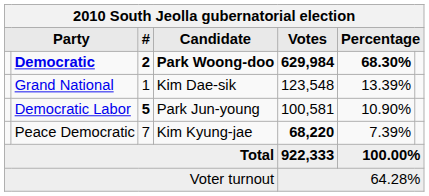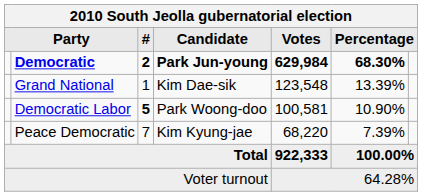(215, 62) Park Woong-doo -> (212, 62) Park Jun-young
(208, 109) Park Jun-young -> (212, 109) Park Woong-doo
(312, 132) bold -> (305, 132) normal
